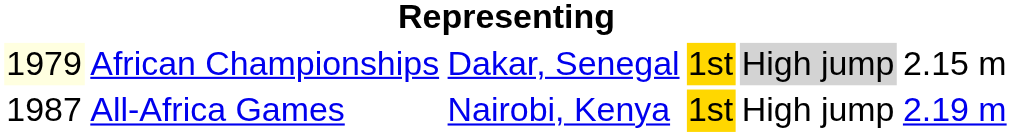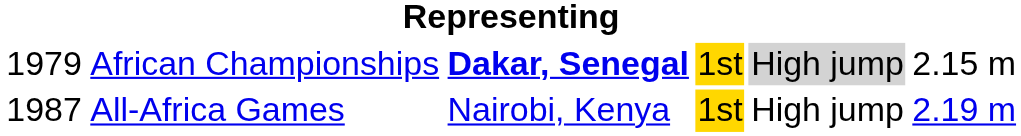(44, 63) lightyellow background -> (44, 63) no background
(564, 63) normal -> (568, 63) bold
